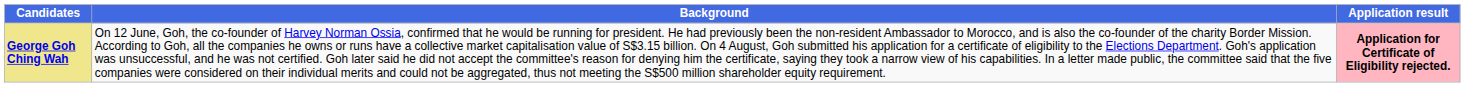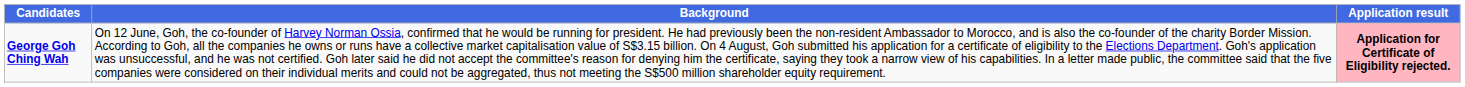(41, 52) khaki background -> (41, 52) no background
